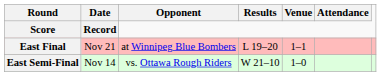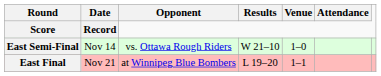rows swapped: (43, 63) <-> (43, 46)
